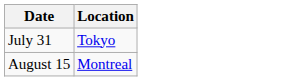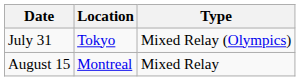+ column: (216, 16)
